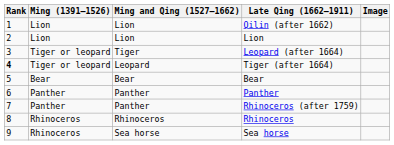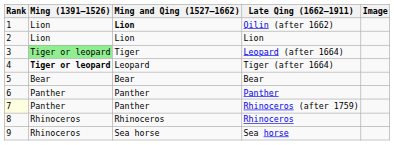(124, 25) normal -> (124, 25) bold
(70, 52) no background -> (70, 52) lightgreen background
(9, 65) bold -> (9, 65) normal
(70, 65) normal -> (70, 65) bold
(9, 106) no background -> (9, 106) lightyellow background
